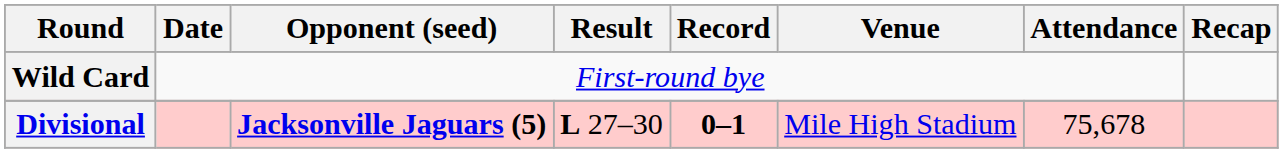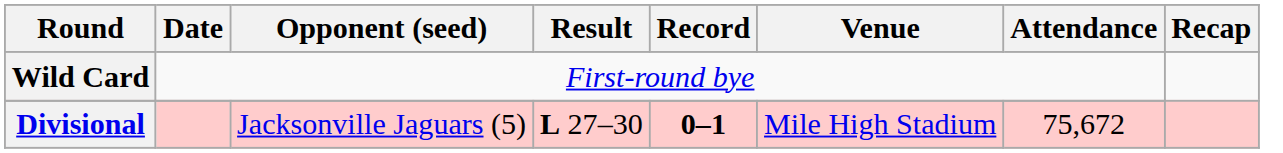(392, 123) bold -> (382, 123) normal
(1104, 124) 75,678 -> (1084, 124) 75,672
